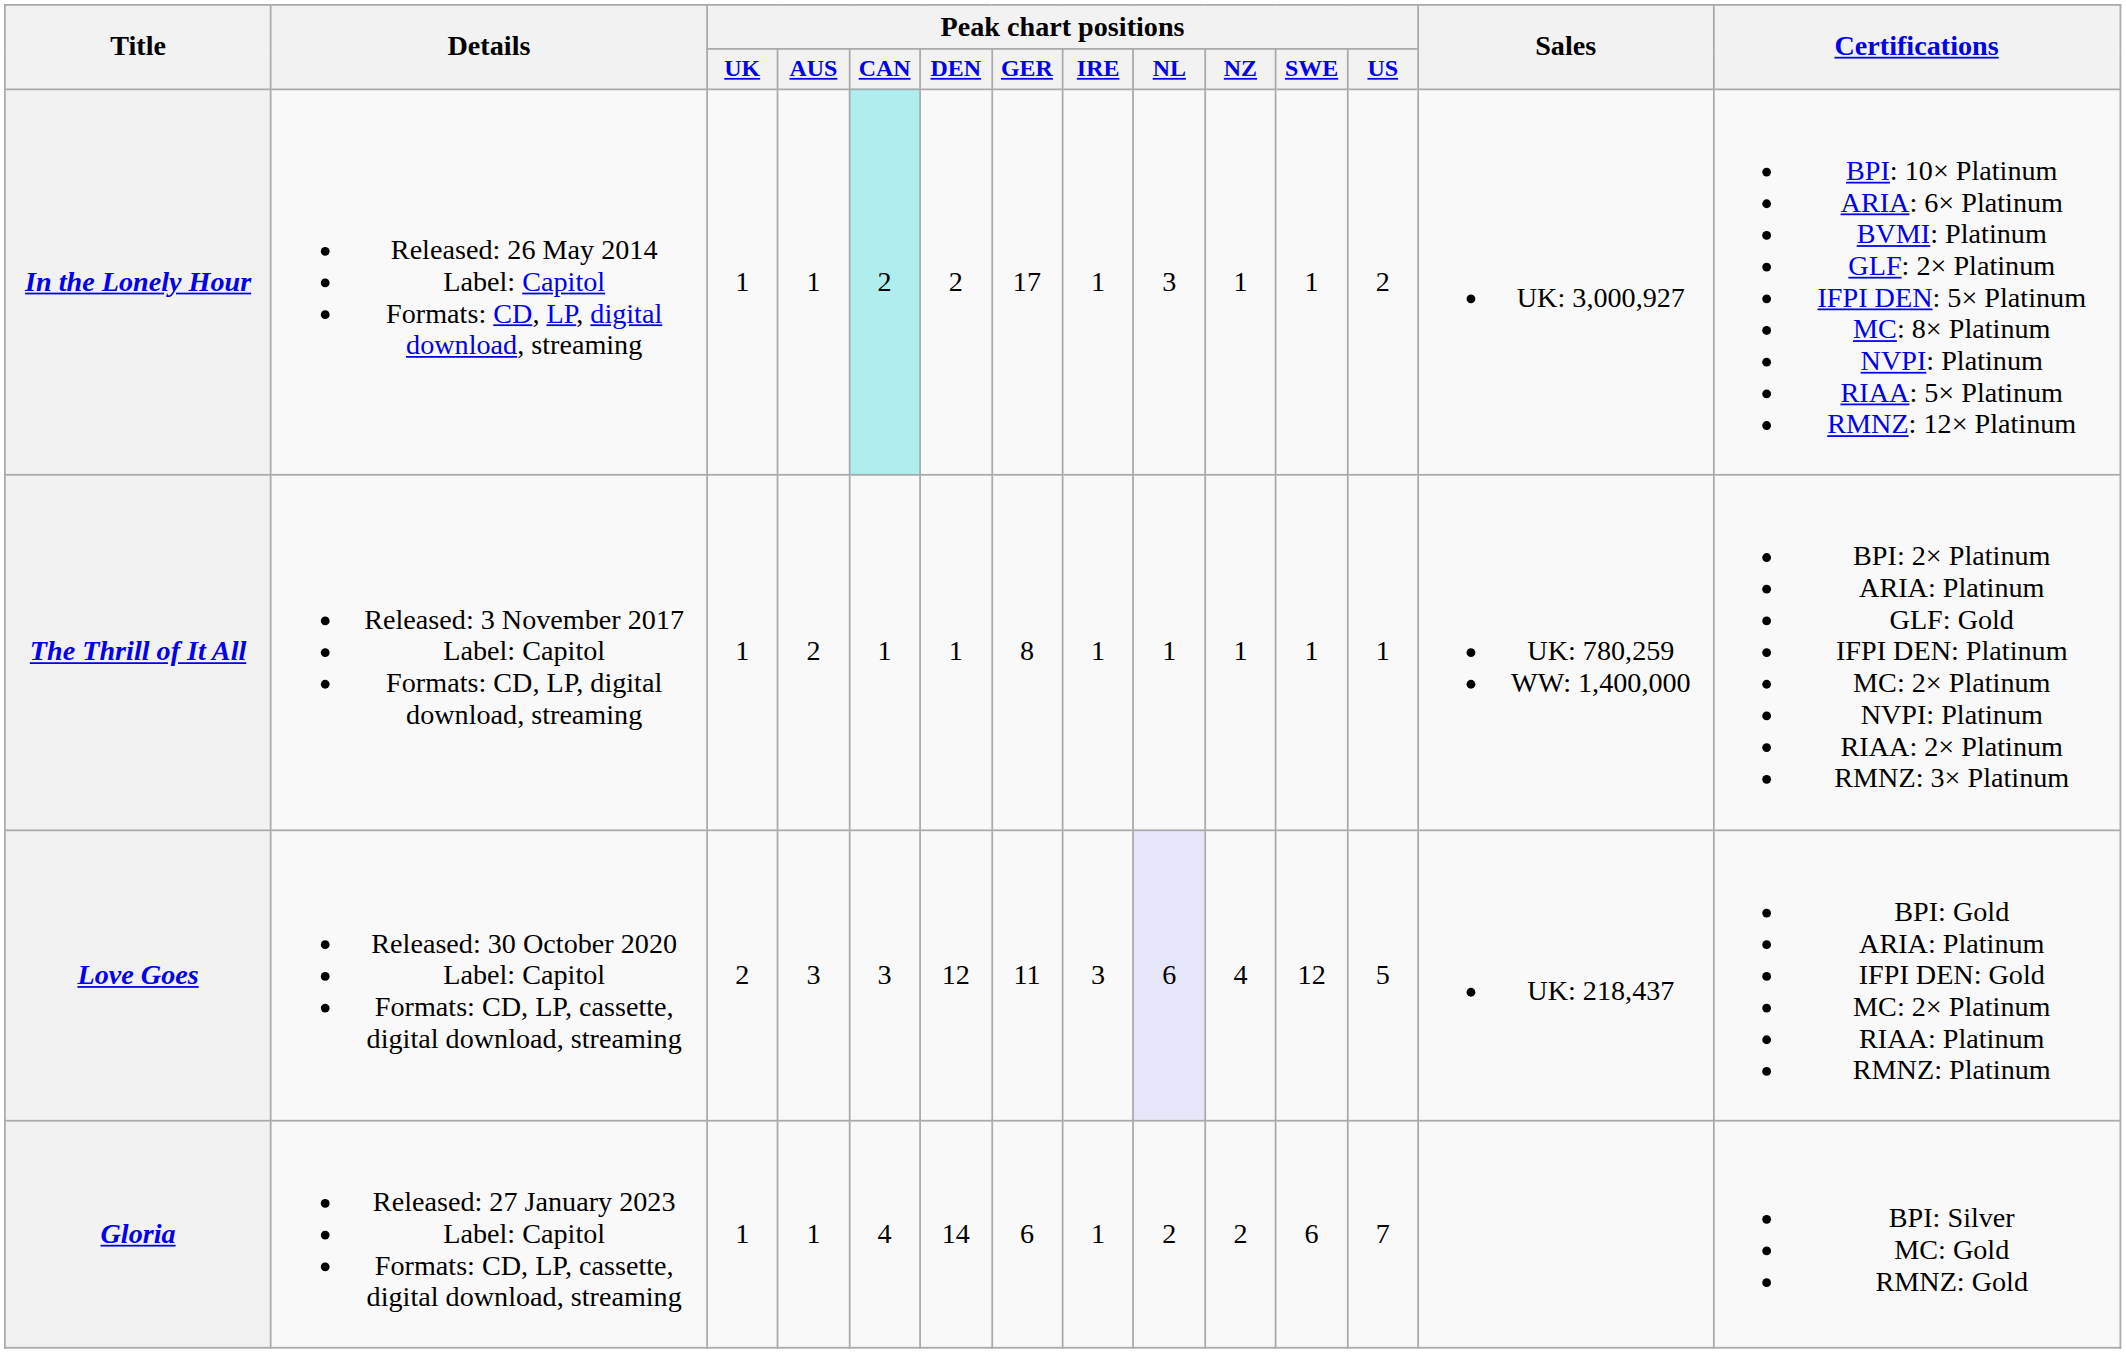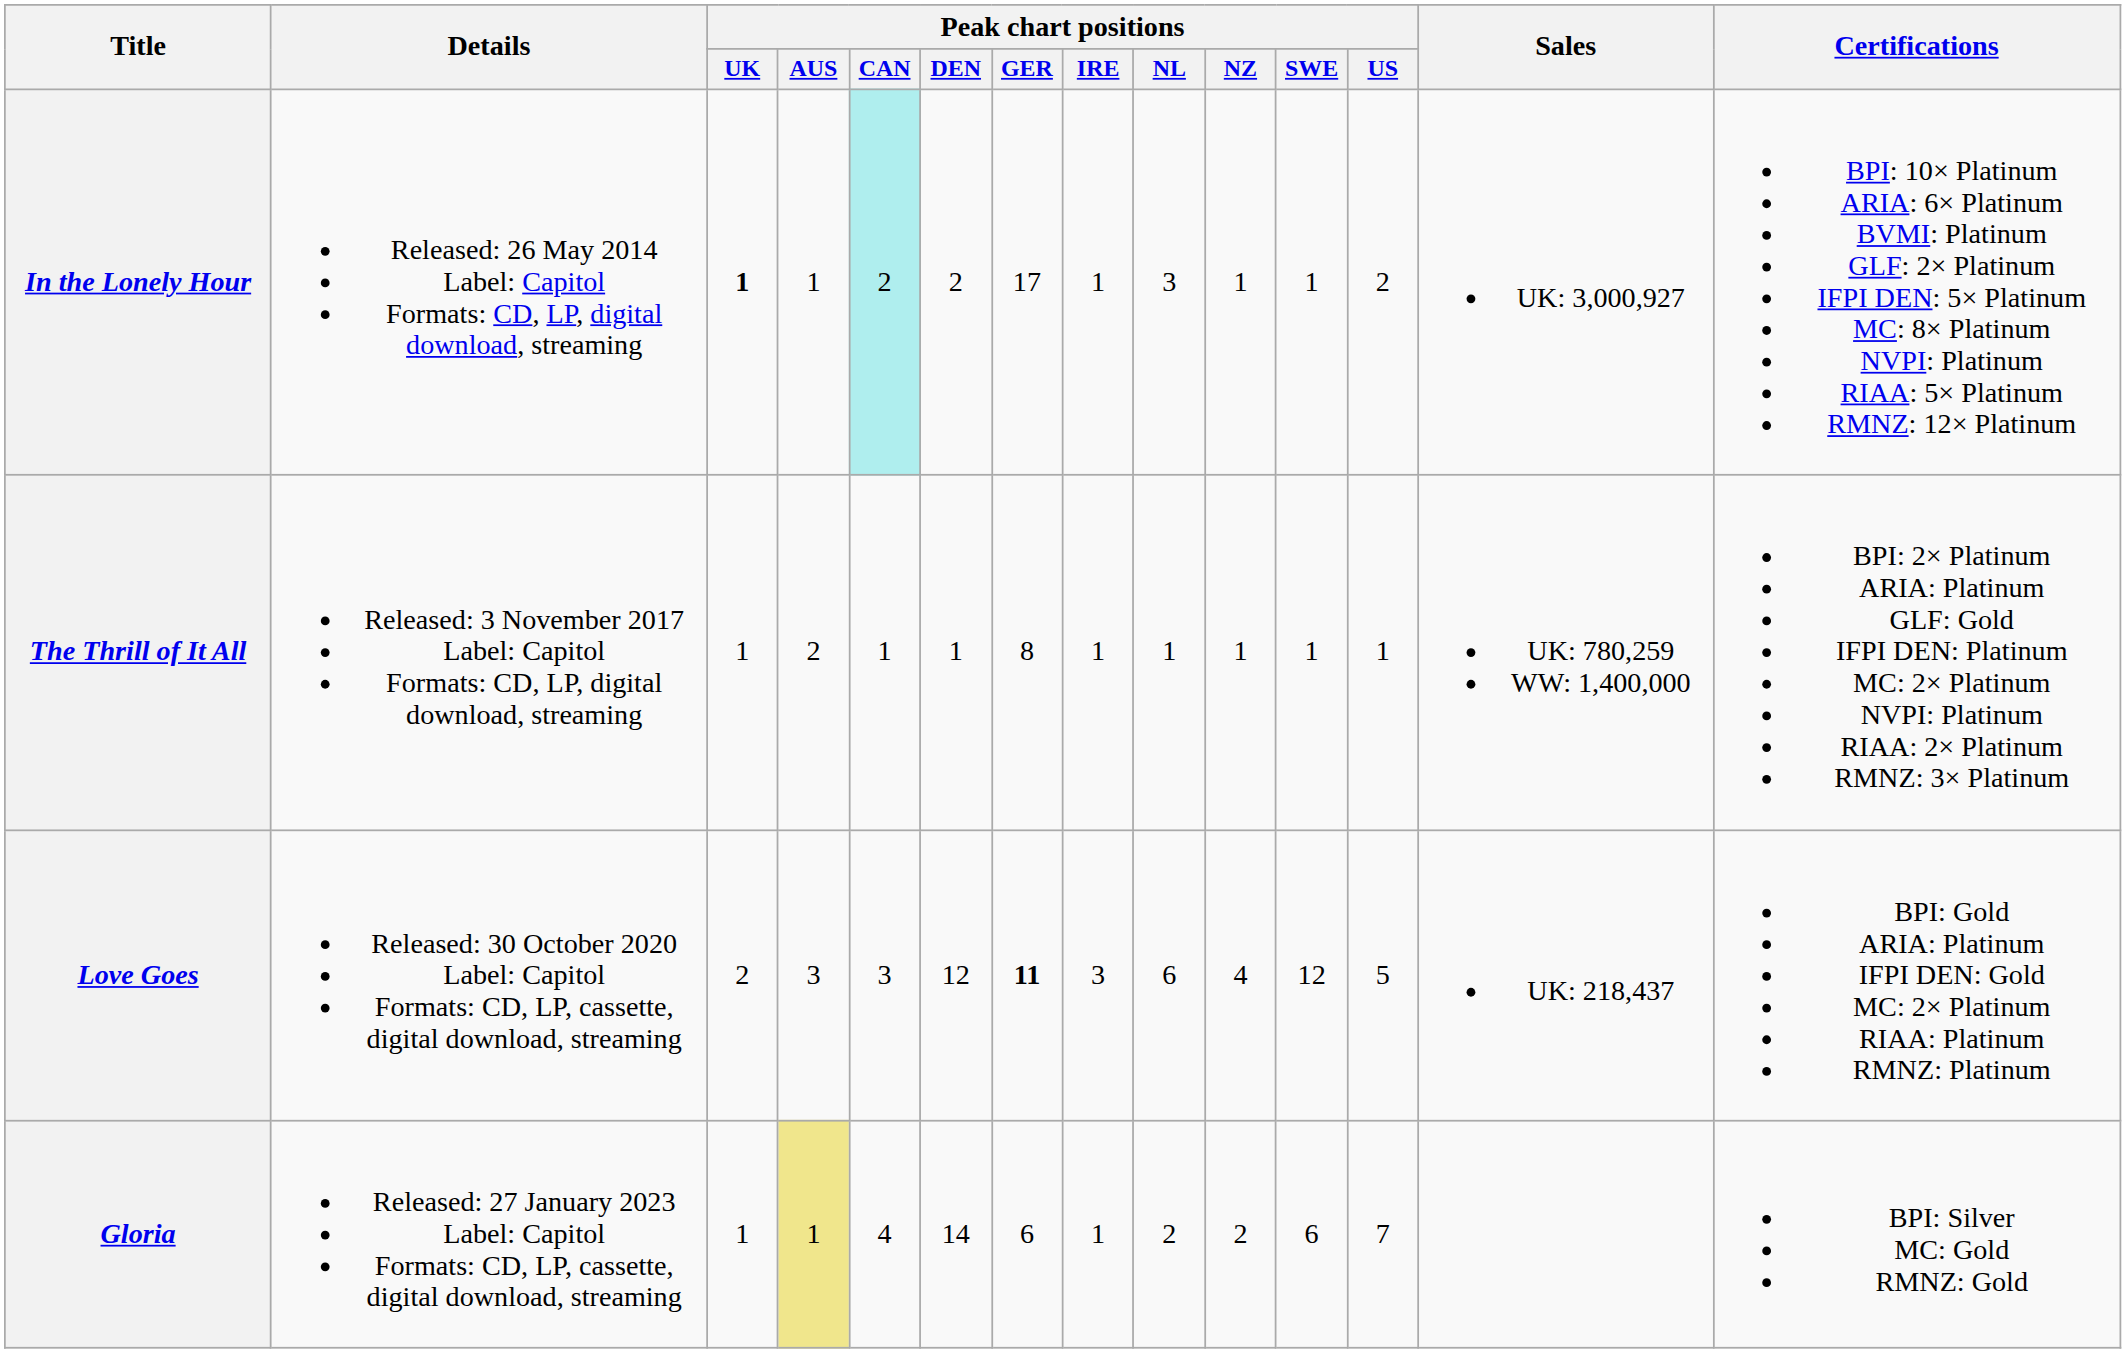(742, 281) normal -> (742, 281) bold
(1027, 974) normal -> (1027, 974) bold
(1169, 974) lavender background -> (1169, 974) no background
(813, 1234) no background -> (813, 1234) khaki background
